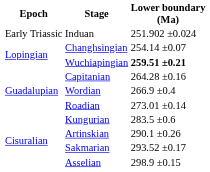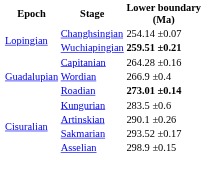- row: (79, 33)
(158, 105) normal -> (154, 91) bold
